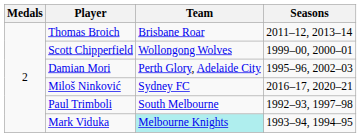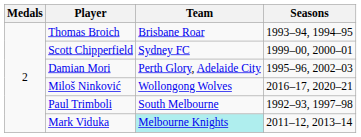(309, 31) 2011–12, 2013–14 -> (310, 31) 1993–94, 1994–95
(185, 50) Wollongong Wolves -> (164, 50) Sydney FC
(164, 86) Sydney FC -> (185, 86) Wollongong Wolves
(310, 123) 1993–94, 1994–95 -> (309, 123) 2011–12, 2013–14
